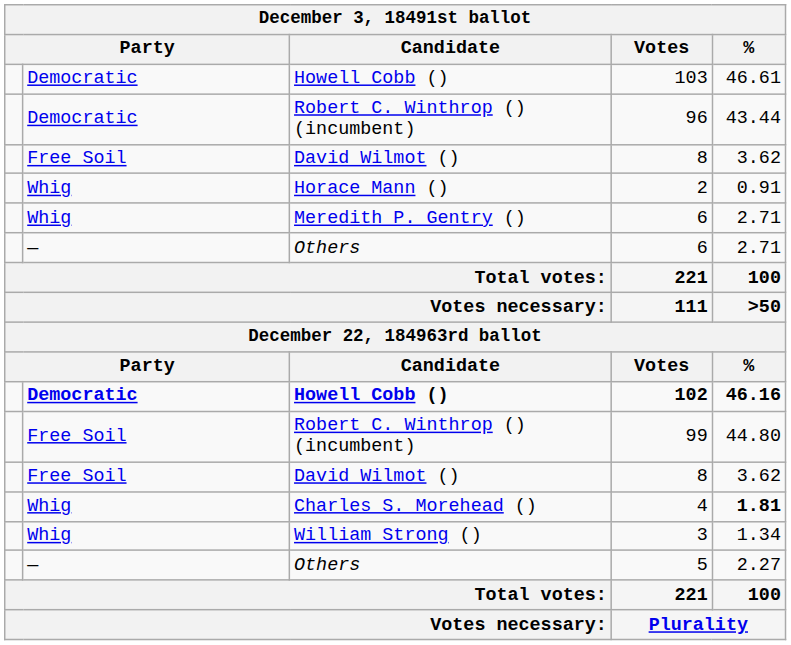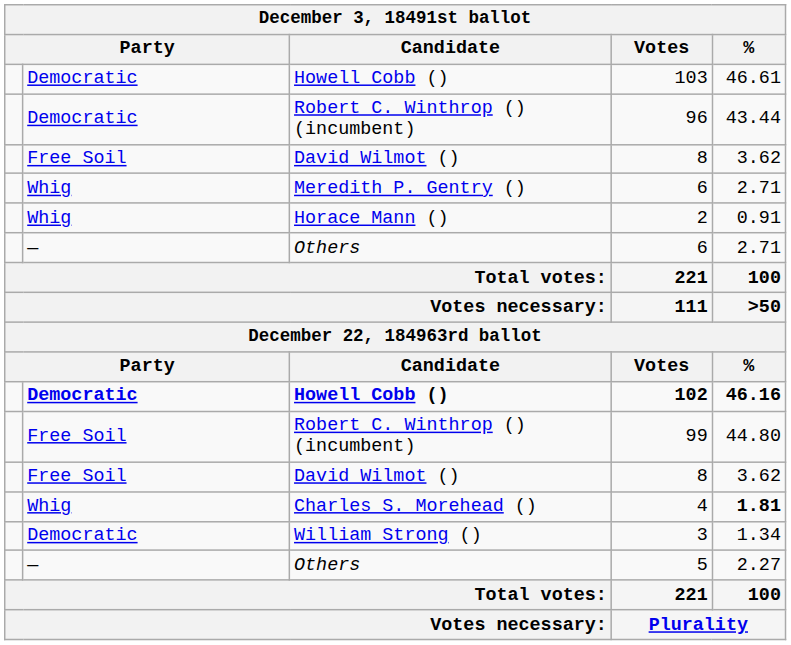rows swapped: (410, 219) <-> (371, 189)
(49, 536) Whig -> (82, 536) Democratic
